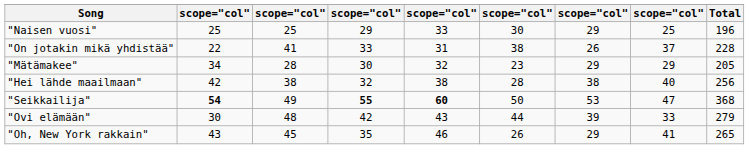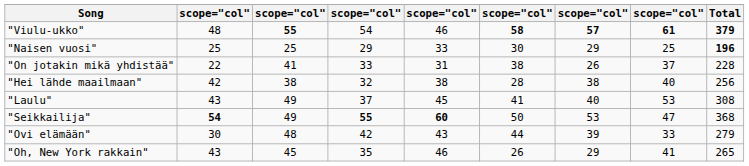+ row: (46, 30)
(725, 30) normal -> (725, 48) bold
- row: (43, 65)
+ row: (30, 100)
